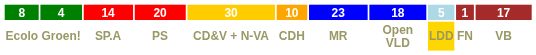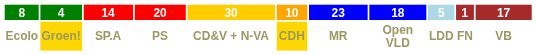(61, 36) no background -> (61, 36) gold background
(292, 36) no background -> (292, 36) gold background
(441, 36) gold background -> (441, 36) no background
